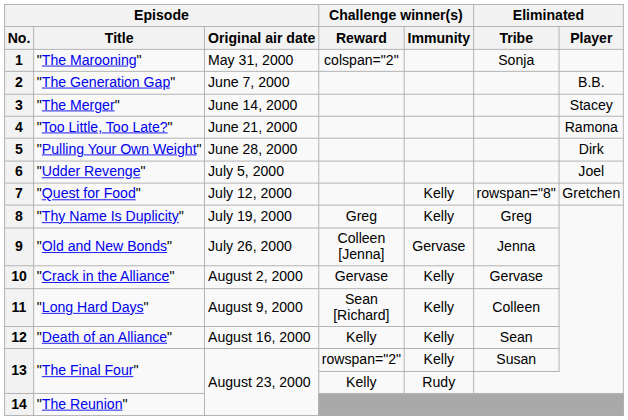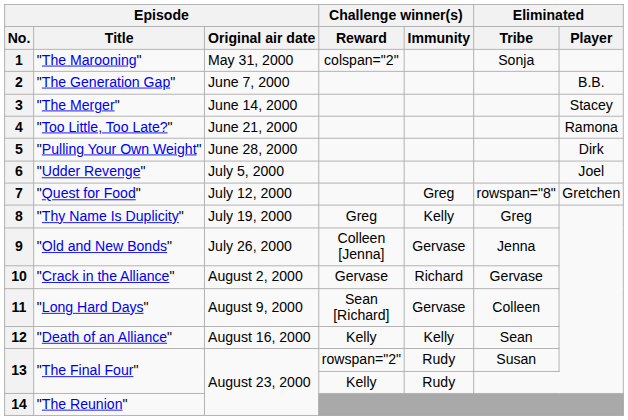(439, 194) Kelly -> (439, 194) Greg
(439, 277) Kelly -> (439, 277) Richard
(439, 307) Kelly -> (439, 307) Gervase
(439, 359) Kelly -> (439, 359) Rudy
